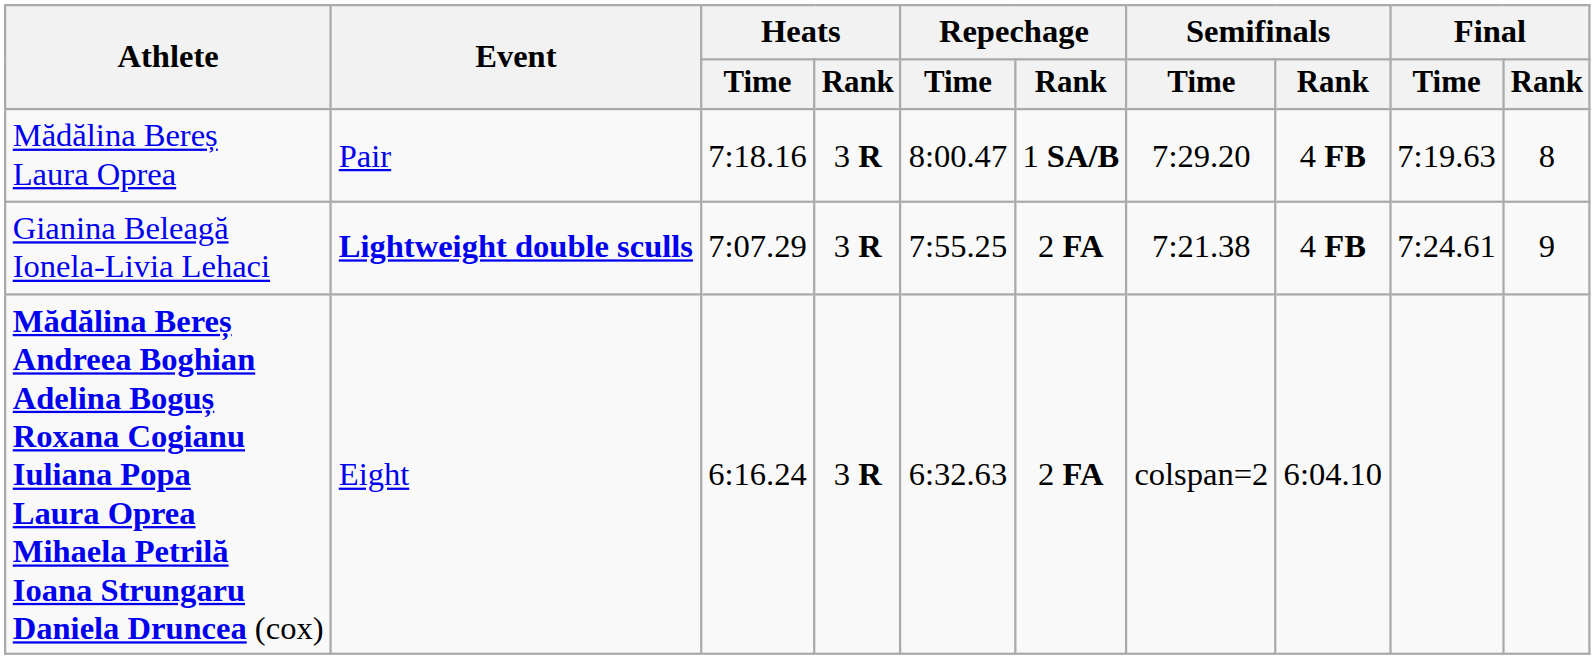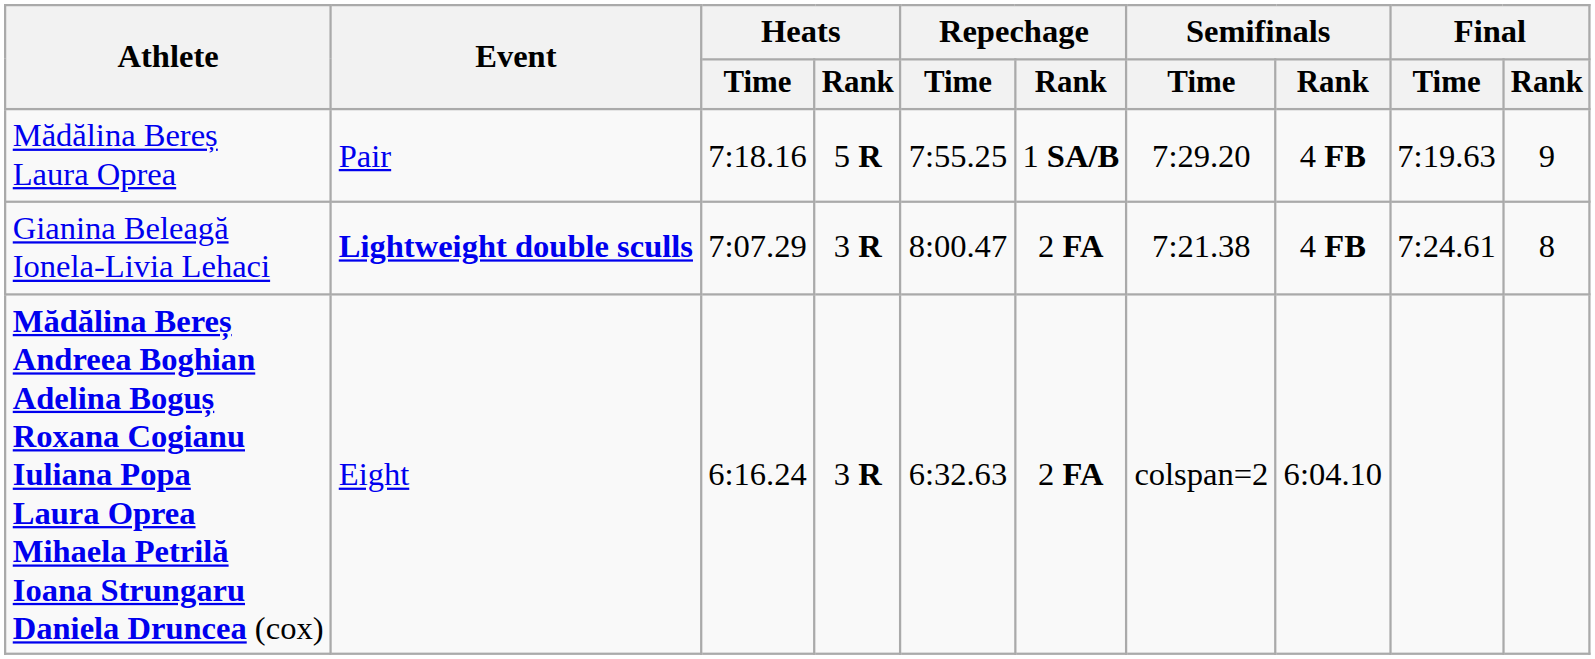(858, 155) 3 R -> (858, 155) 5 R
(958, 155) 8:00.47 -> (958, 155) 7:55.25
(1547, 155) 8 -> (1547, 155) 9
(958, 247) 7:55.25 -> (958, 247) 8:00.47
(1547, 247) 9 -> (1547, 247) 8
